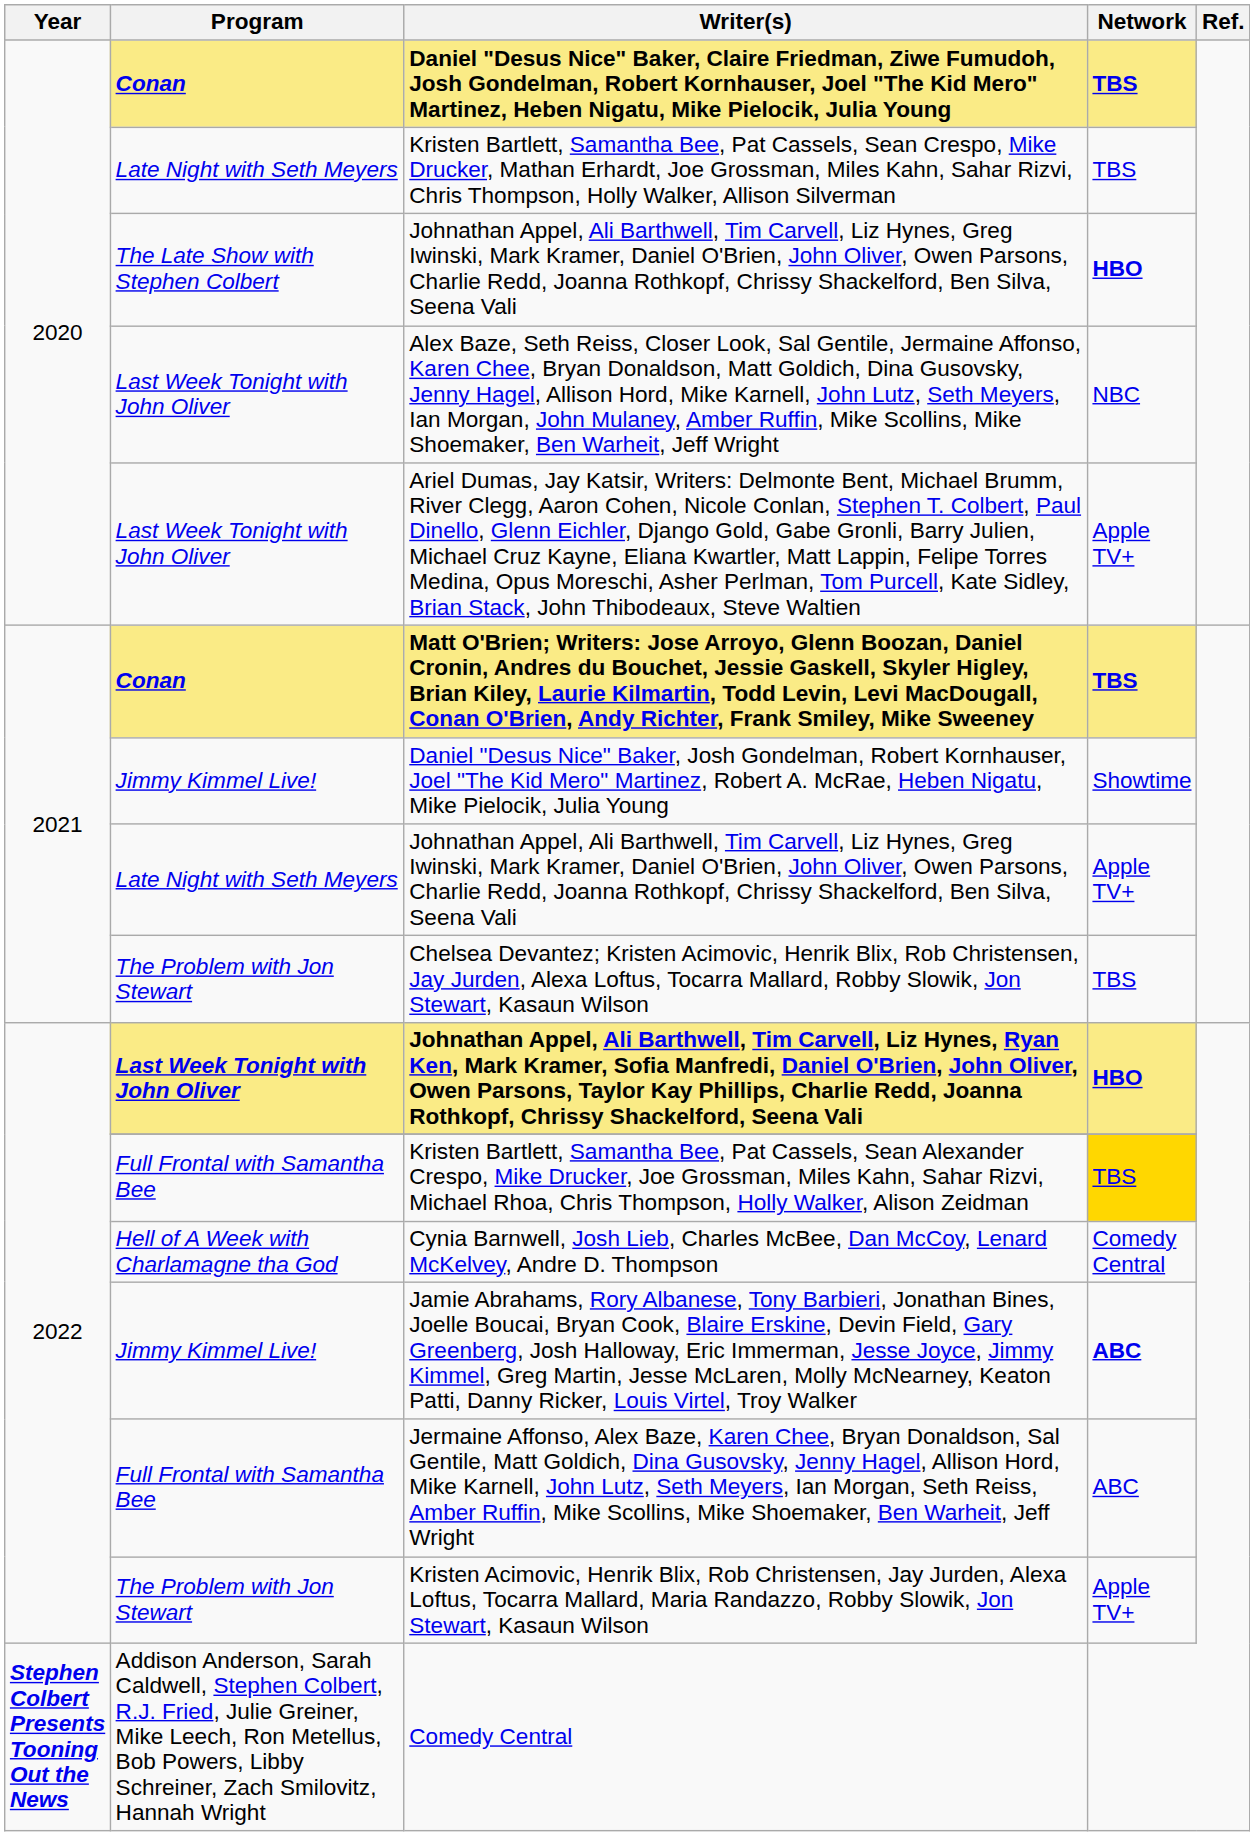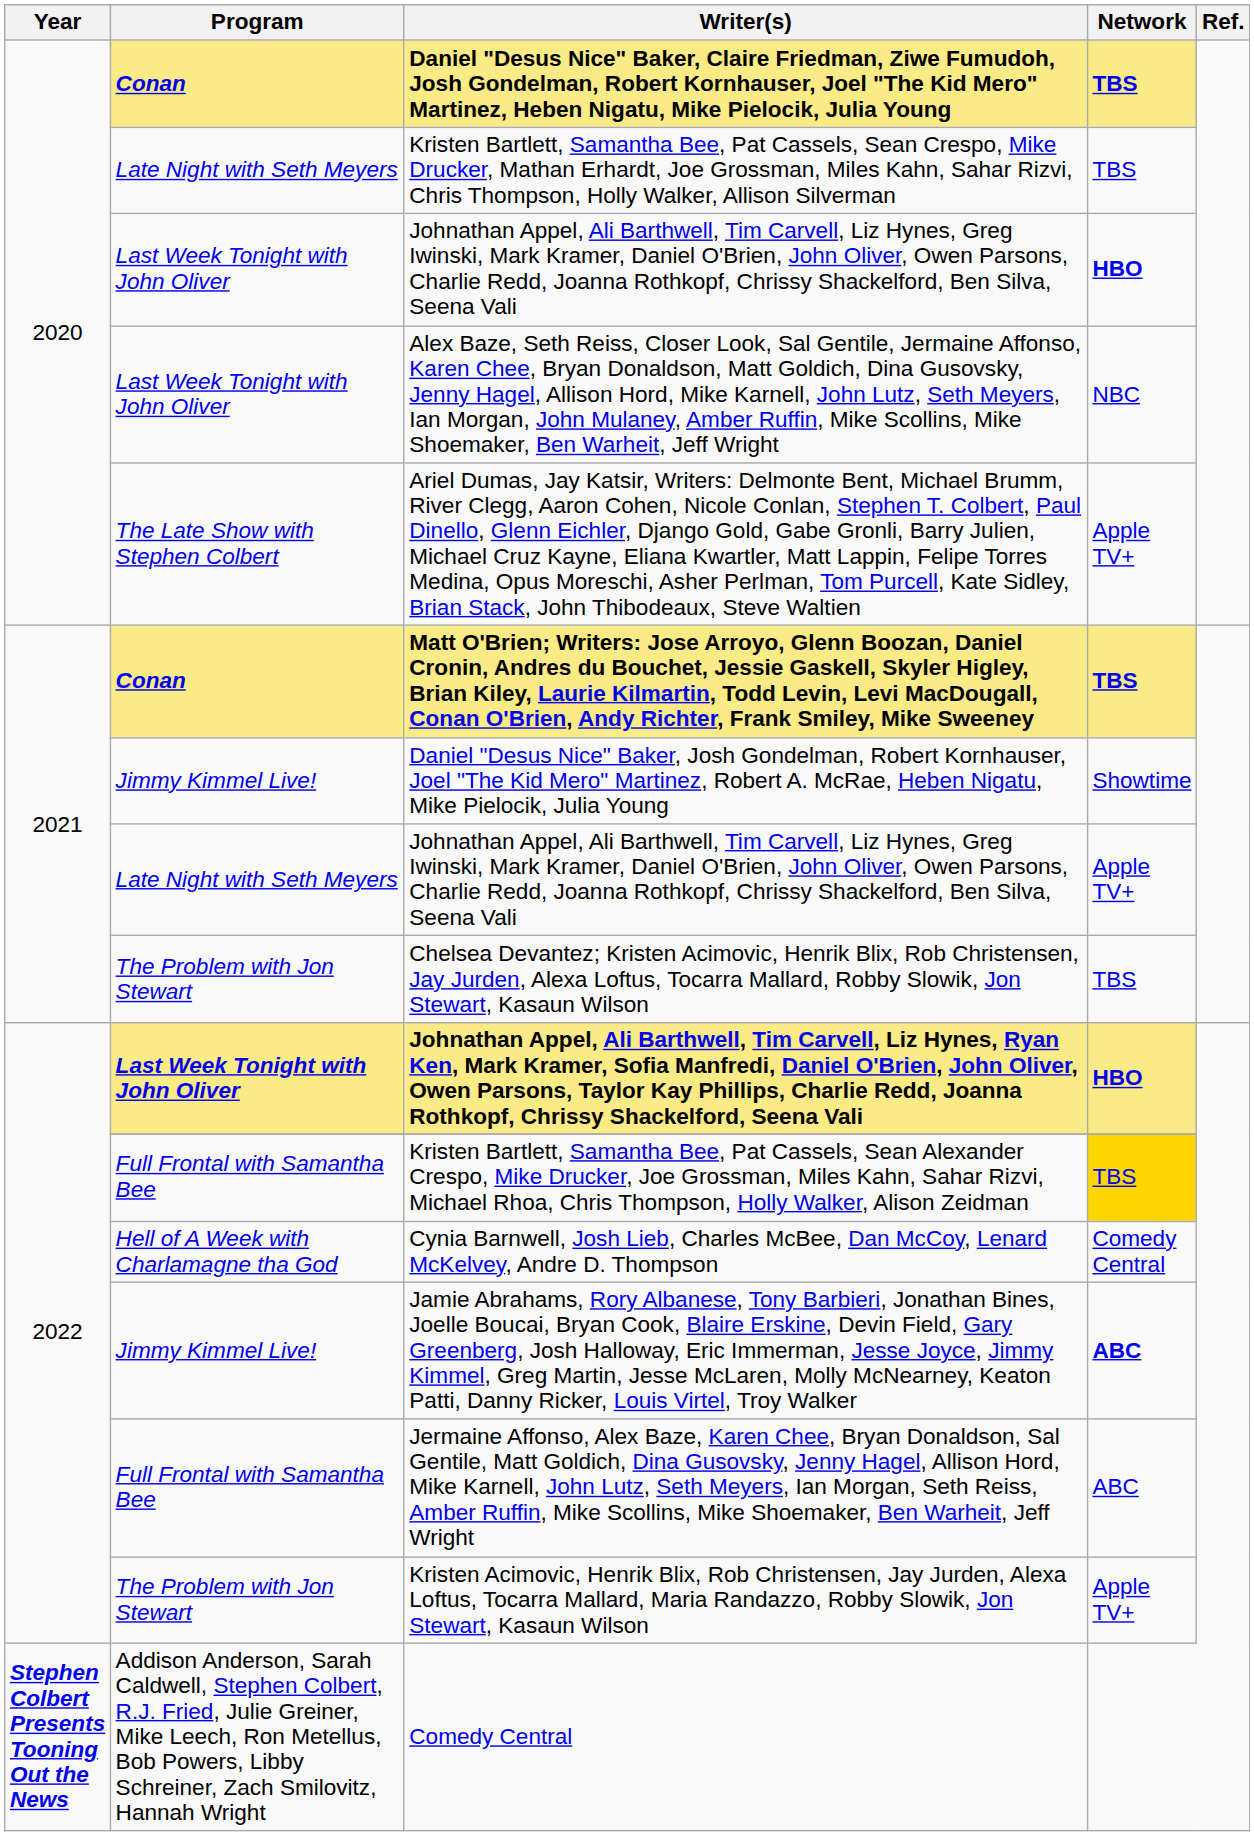(215, 269) The Late Show with Stephen Colbert -> (232, 269) Last Week Tonight with John Oliver
(232, 543) Last Week Tonight with John Oliver -> (215, 543) The Late Show with Stephen Colbert
